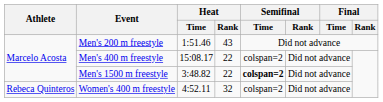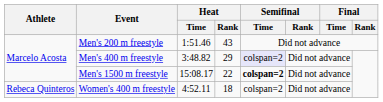(196, 58) 15:08.17 -> (196, 58) 3:48.82
(228, 58) 22 -> (228, 58) 29
(263, 58) no background -> (263, 58) lavender background
(196, 74) 3:48.82 -> (196, 74) 15:08.17
(228, 90) 32 -> (228, 90) 18
